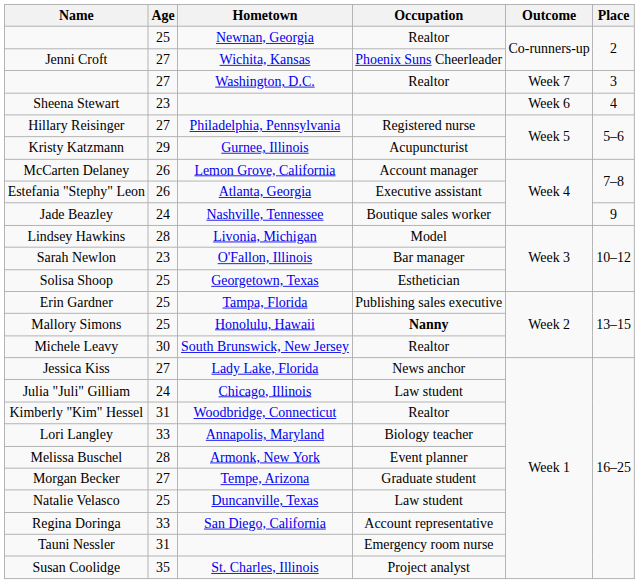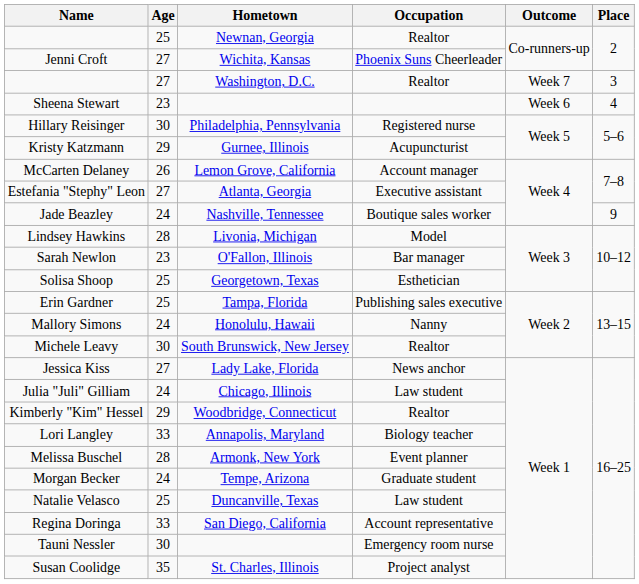(163, 125) 27 -> (163, 125) 30
(163, 192) 26 -> (163, 192) 27
(163, 324) 25 -> (163, 324) 24
(429, 324) bold -> (429, 324) normal
(163, 412) 31 -> (163, 412) 29
(163, 479) 27 -> (163, 479) 24
(163, 545) 31 -> (163, 545) 30
